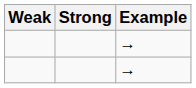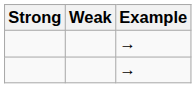columns swapped: (85, 17) <-> (30, 17)
